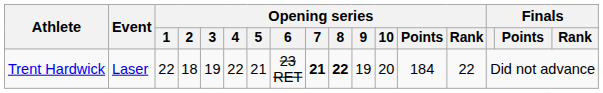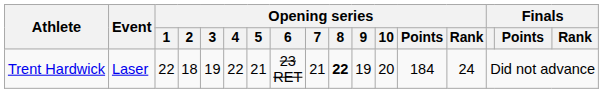(317, 69) bold -> (317, 69) normal
(467, 69) 22 -> (467, 69) 24
